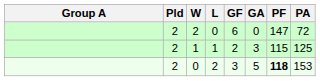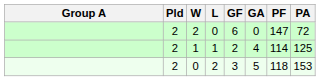(256, 48) 3 -> (256, 48) 4
(279, 48) 115 -> (279, 48) 114
(279, 66) bold -> (279, 66) normal
